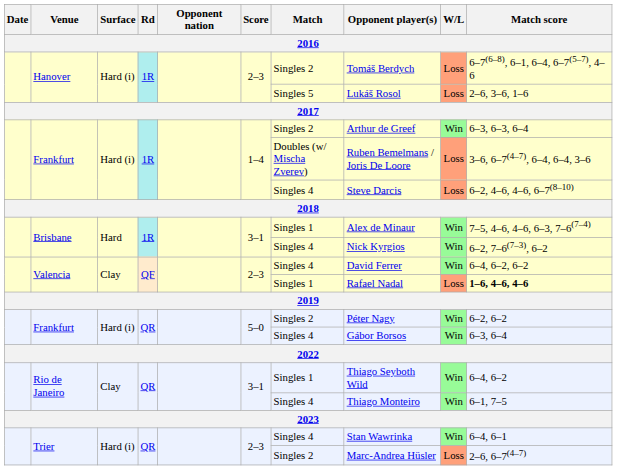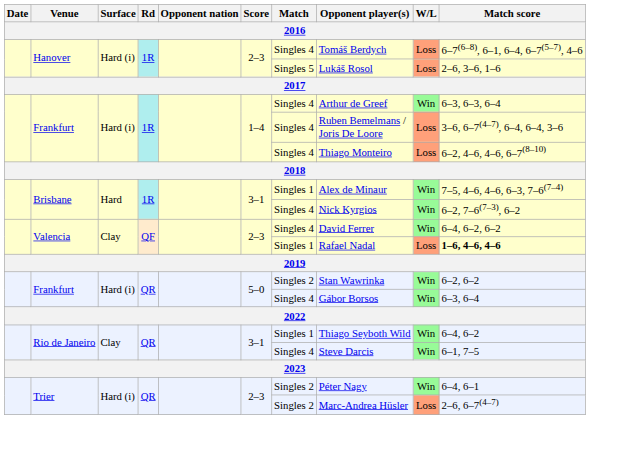(293, 68) Singles 2 -> (294, 49) Singles 4
(293, 128) Singles 2 -> (294, 103) Singles 4
(300, 159) Doubles (w/ Mischa Zverev) -> (294, 127) Singles 4
(374, 190) Steve Darcis -> (355, 152) Thiago Monteiro
(371, 318) Péter Nagy -> (352, 281) Stan Wawrinka
(383, 401) Thiago Monteiro -> (346, 351) Steve Darcis
(293, 437) Singles 4 -> (294, 386) Singles 2
(379, 437) Stan Wawrinka -> (343, 386) Péter Nagy
